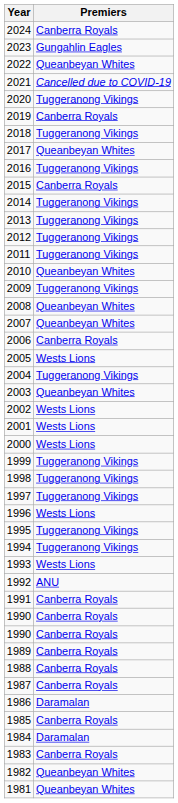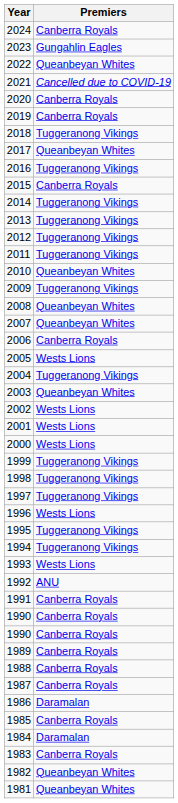(87, 99) Tuggeranong Vikings -> (77, 99) Canberra Royals
